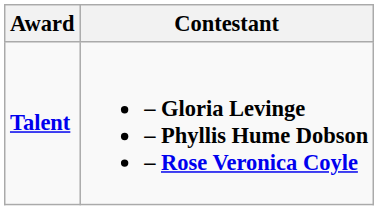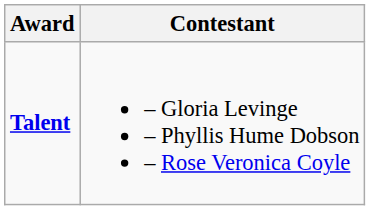(227, 136) bold -> (222, 136) normal
